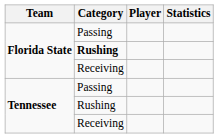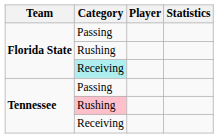(98, 50) bold -> (96, 50) normal
(100, 68) no background -> (100, 68) paleturquoise background
(96, 105) no background -> (96, 105) pink background
